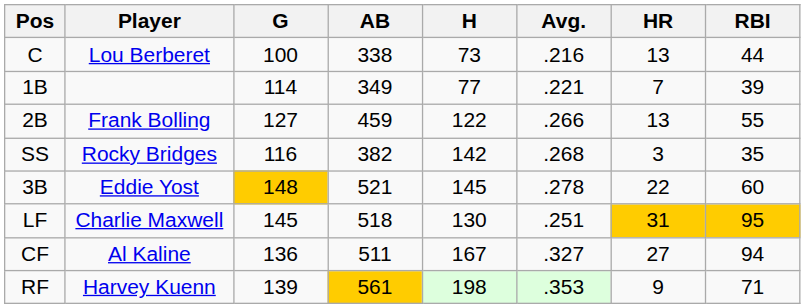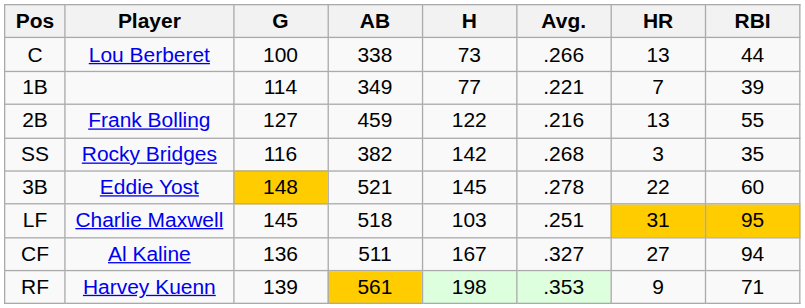(564, 54) .216 -> (564, 54) .266
(564, 120) .266 -> (564, 120) .216
(469, 220) 130 -> (469, 220) 103
